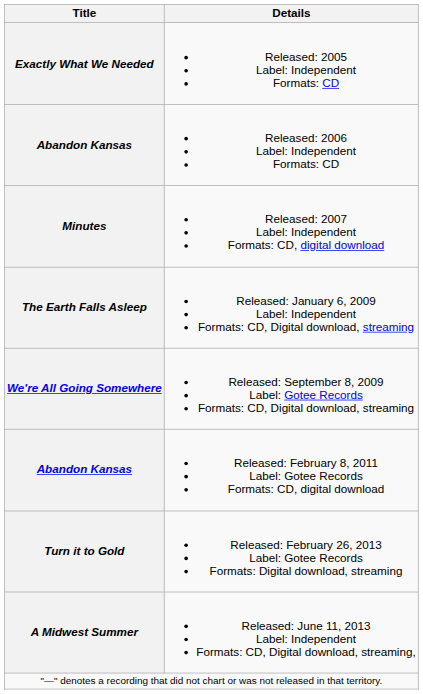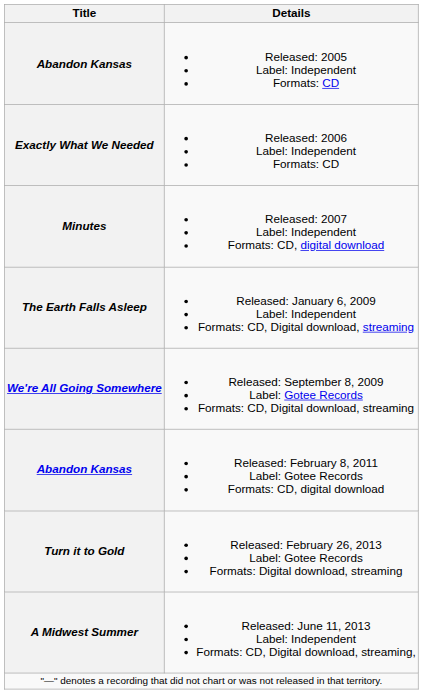(84, 63) Exactly What We Needed -> (84, 63) Abandon Kansas
(84, 144) Abandon Kansas -> (84, 144) Exactly What We Needed
